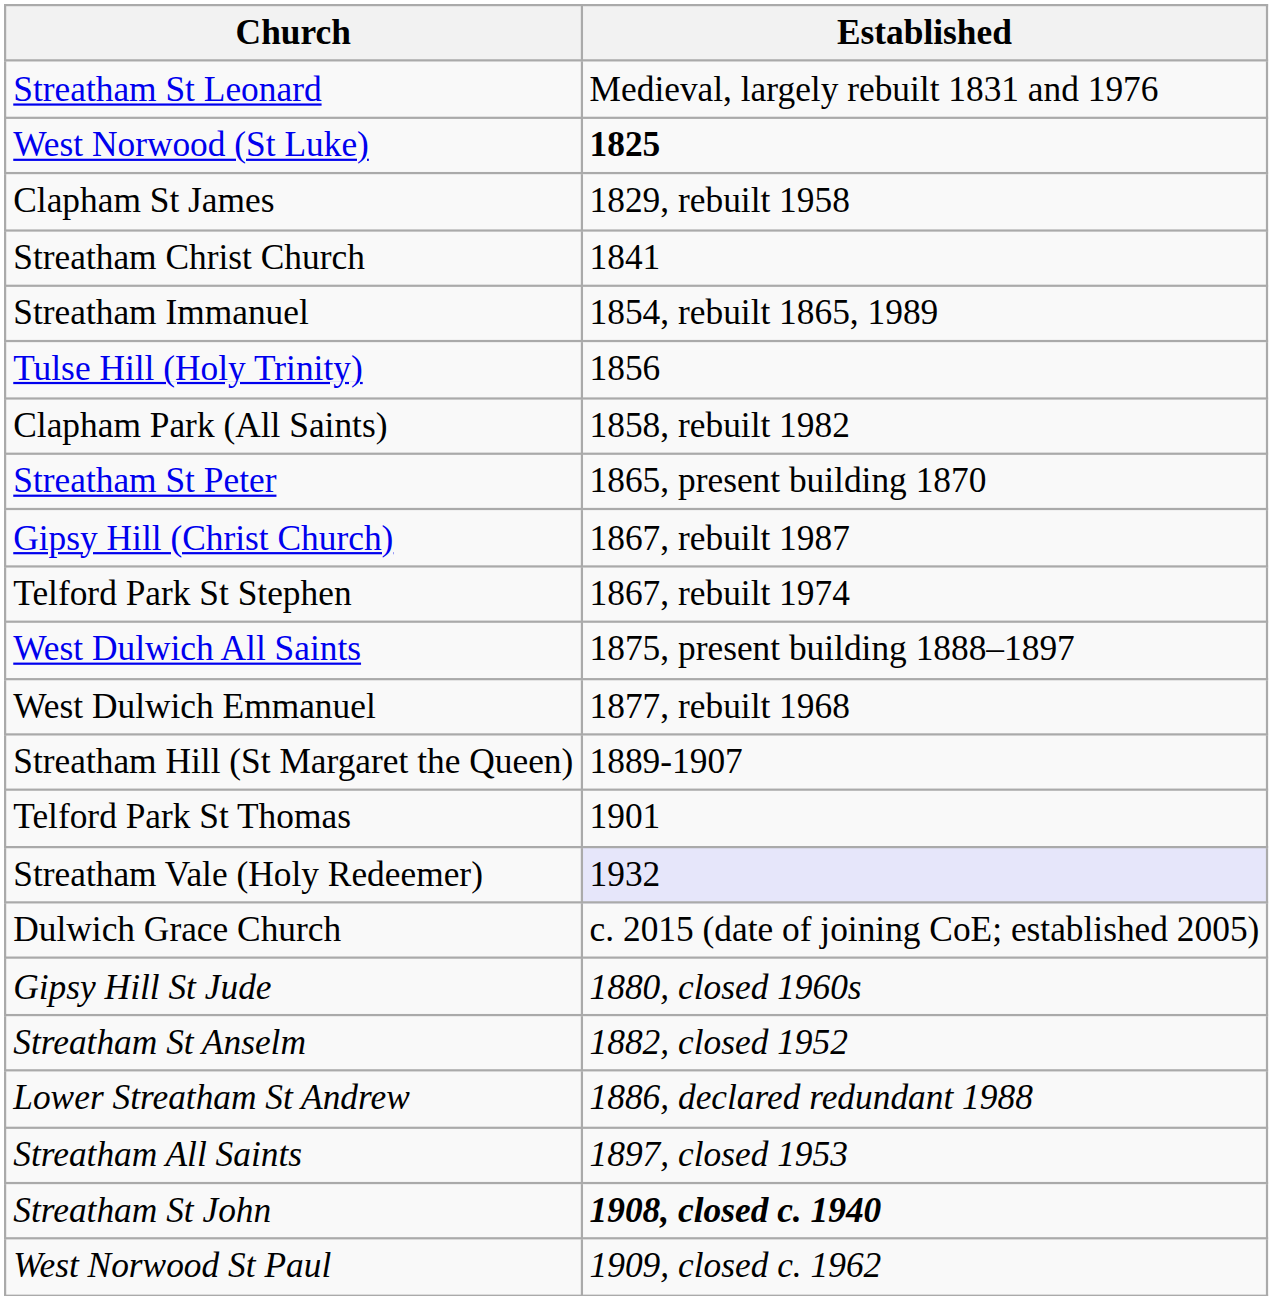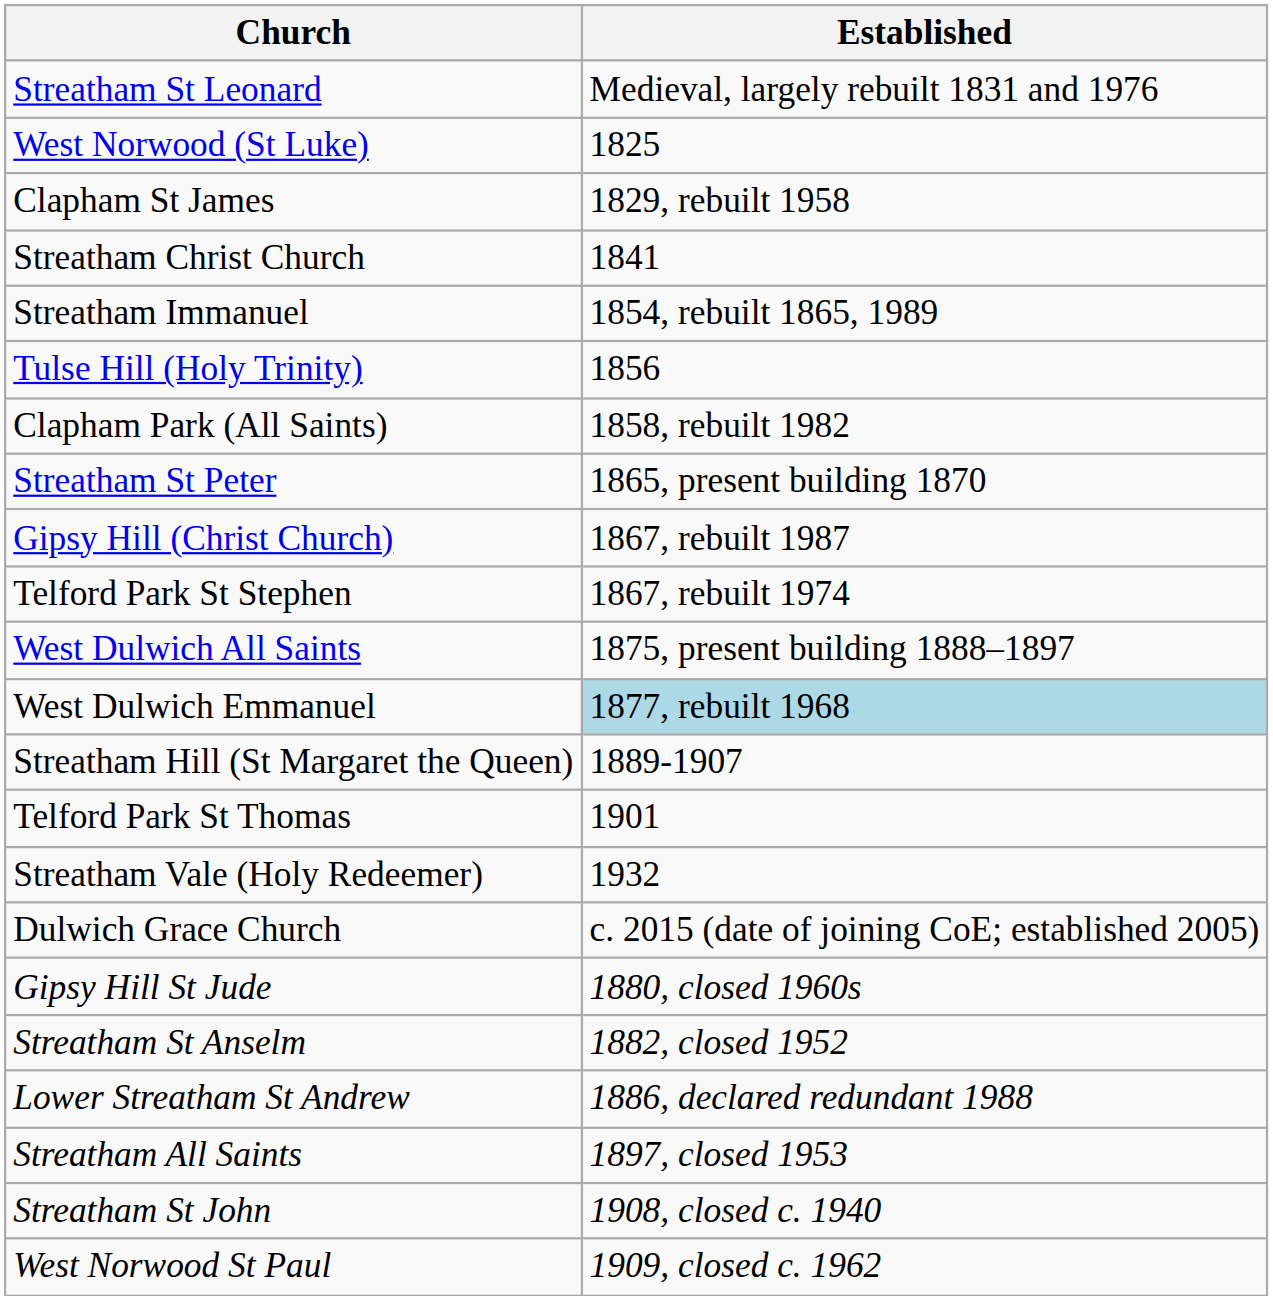(625, 144) bold -> (625, 144) normal
(720, 705) no background -> (720, 705) lightblue background
(625, 873) lavender background -> (625, 873) no background
(735, 1210) bold -> (735, 1210) normal
